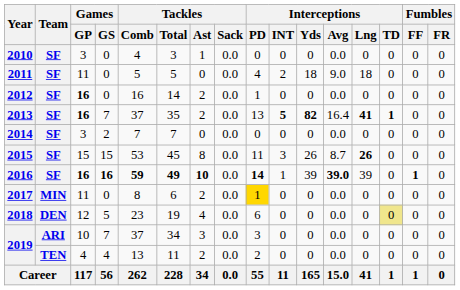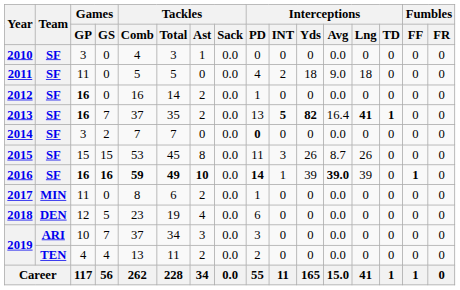(257, 134) normal -> (257, 134) bold
(366, 154) bold -> (366, 154) normal
(257, 194) gold background -> (257, 194) no background
(391, 214) khaki background -> (391, 214) no background
